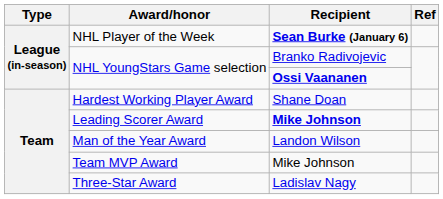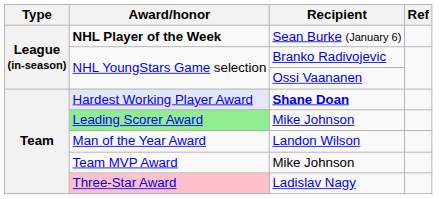(143, 36) normal -> (147, 36) bold
(340, 36) bold -> (337, 36) normal
(320, 78) bold -> (317, 78) normal
(163, 99) no background -> (163, 99) lavender background
(309, 99) normal -> (311, 99) bold
(138, 120) no background -> (138, 120) lightgreen background
(317, 120) bold -> (313, 120) normal
(125, 183) no background -> (125, 183) pink background
